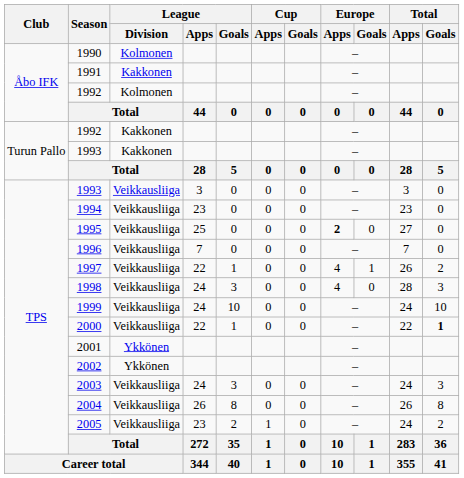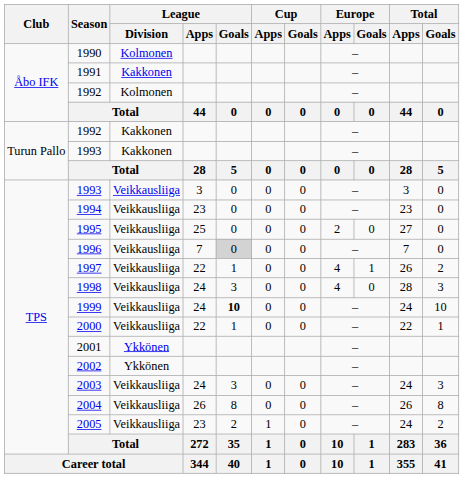(337, 229) bold -> (337, 229) normal
(234, 248) no background -> (234, 248) lightgrey background
(234, 307) normal -> (234, 307) bold
(440, 326) bold -> (440, 326) normal
